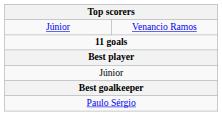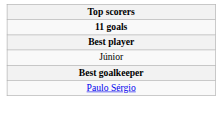- row: (164, 27)
